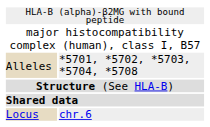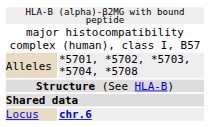(75, 115) normal -> (75, 115) bold
